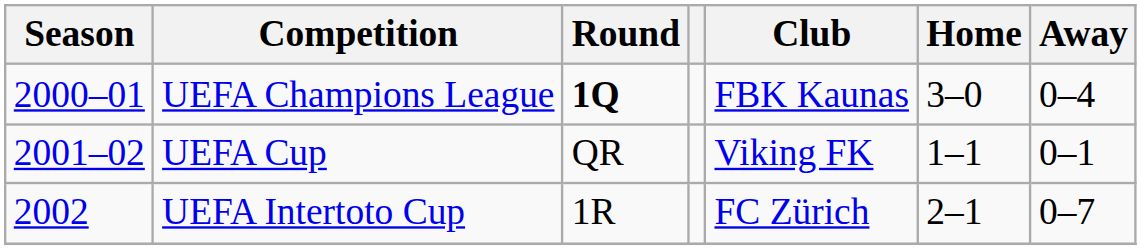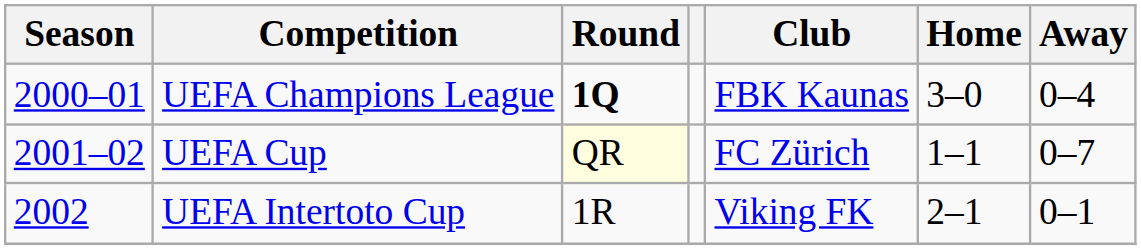(598, 152) no background -> (598, 152) lightyellow background
(794, 152) Viking FK -> (792, 152) FC Zürich
(1067, 152) 0–1 -> (1067, 152) 0–7
(792, 212) FC Zürich -> (794, 212) Viking FK
(1067, 212) 0–7 -> (1067, 212) 0–1
